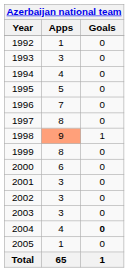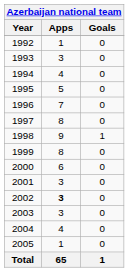(61, 136) lightsalmon background -> (61, 136) no background
(61, 197) normal -> (61, 197) bold
(102, 228) bold -> (102, 228) normal
